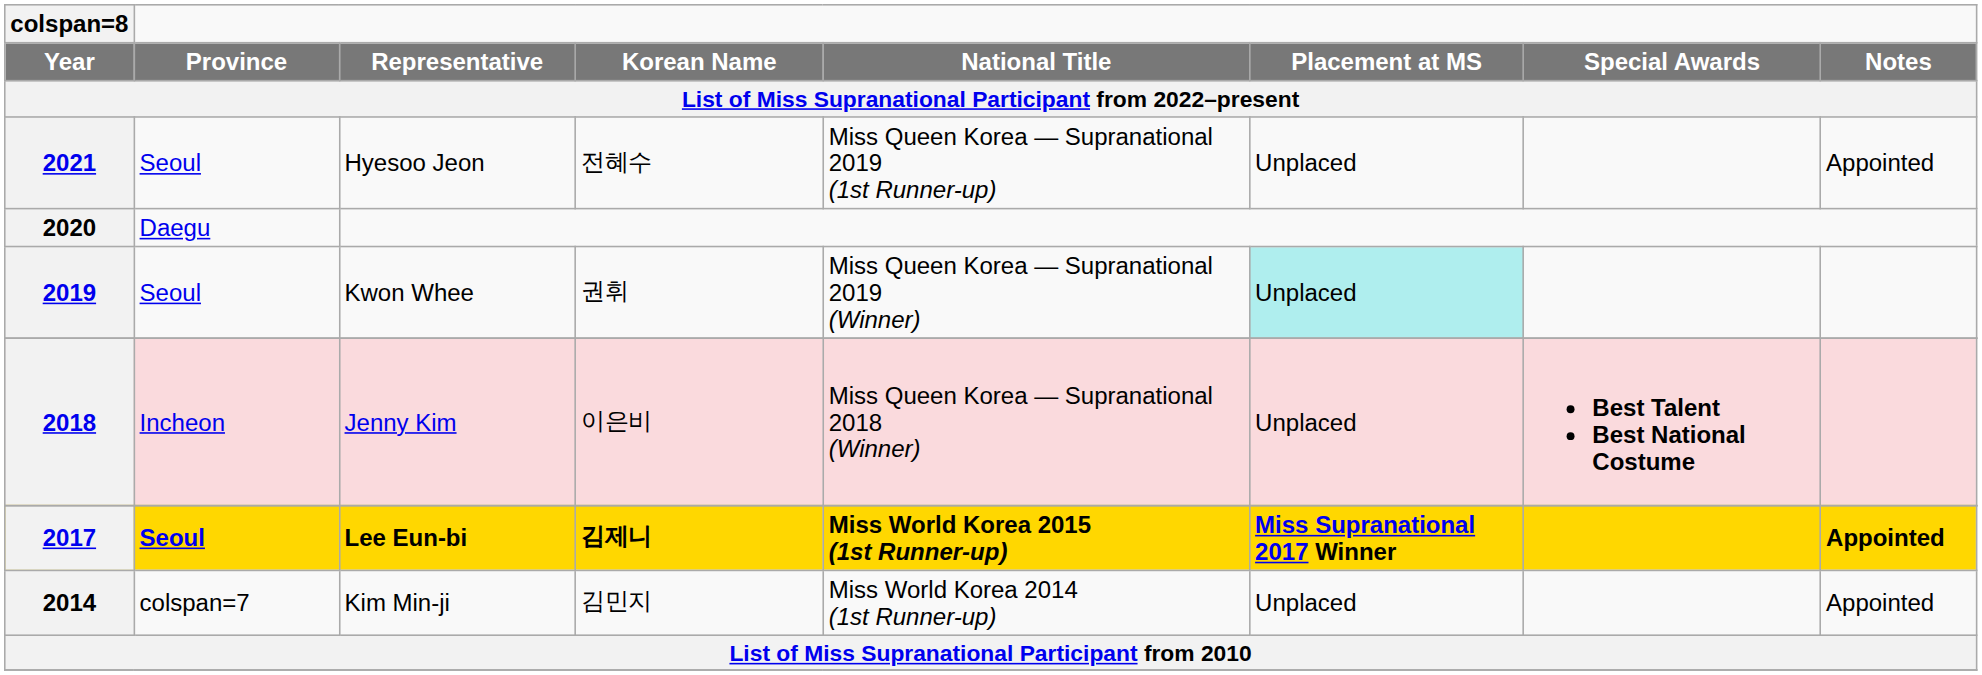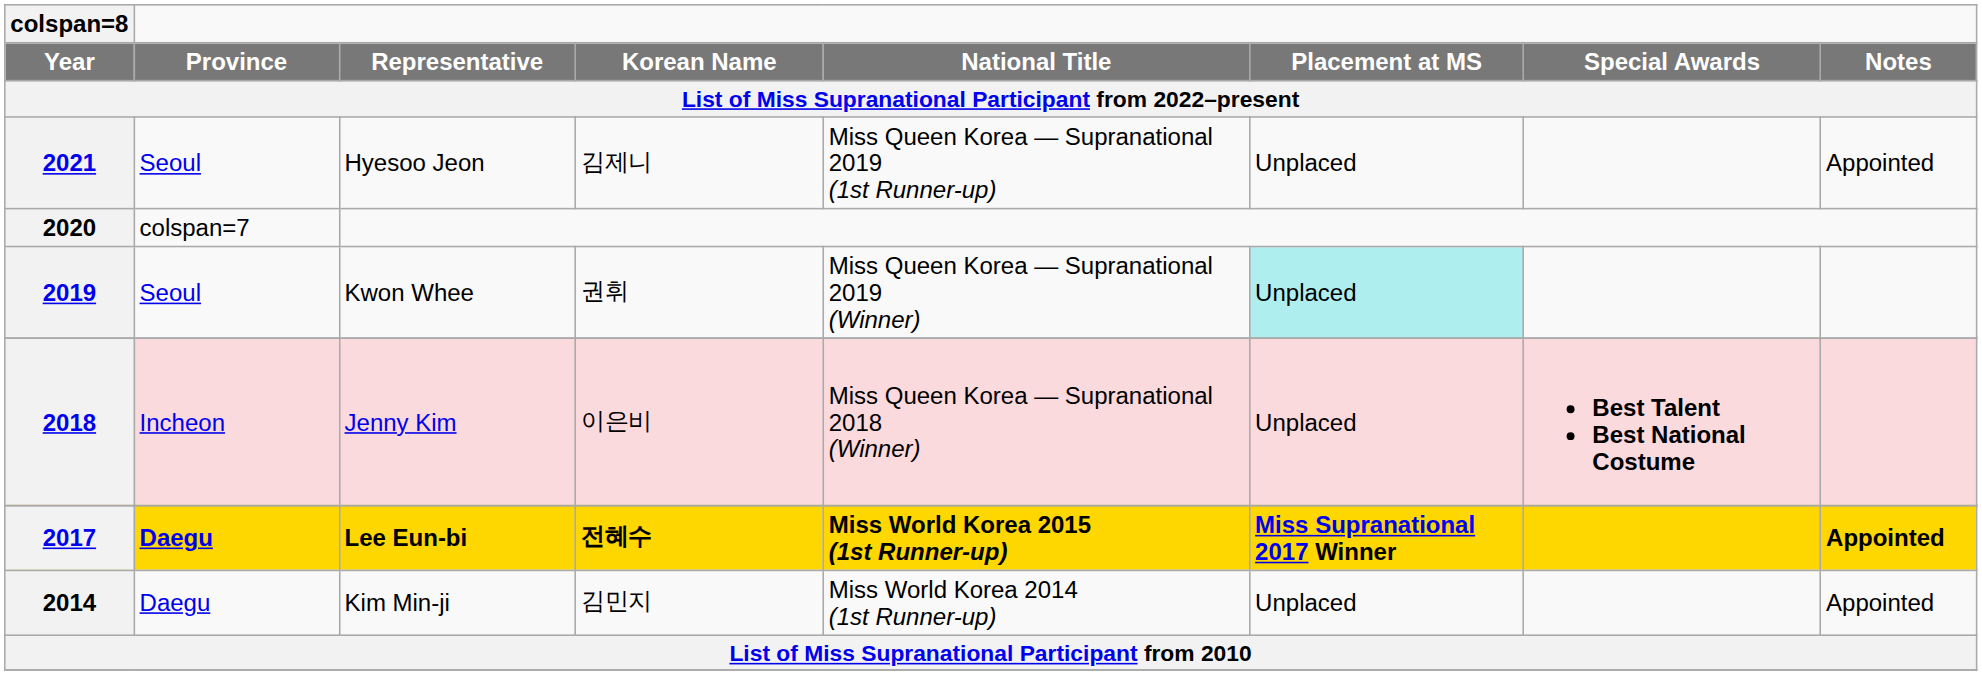(617, 161) 전혜수 -> (617, 161) 김제니
(175, 228) Daegu -> (195, 228) colspan=7
(172, 537) Seoul -> (176, 537) Daegu
(617, 536) 김제니 -> (617, 536) 전혜수
(195, 602) colspan=7 -> (175, 602) Daegu
